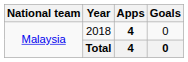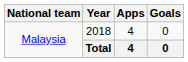(131, 31) bold -> (131, 31) normal
